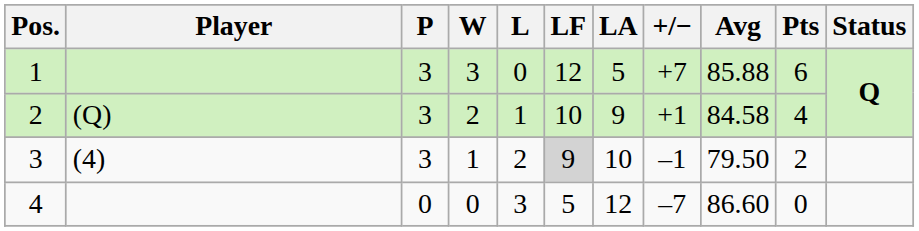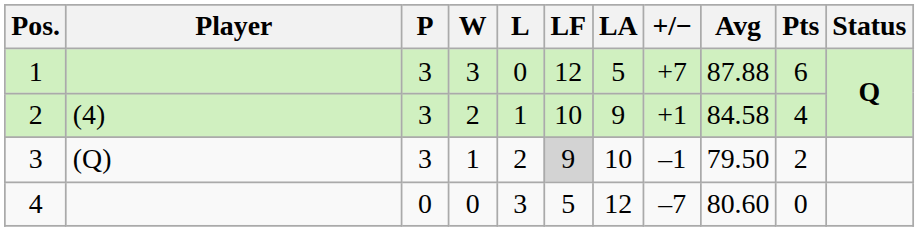(738, 70) 85.88 -> (738, 70) 87.88
(92, 114) (Q) -> (89, 114) (4)
(89, 159) (4) -> (92, 159) (Q)
(738, 203) 86.60 -> (738, 203) 80.60
